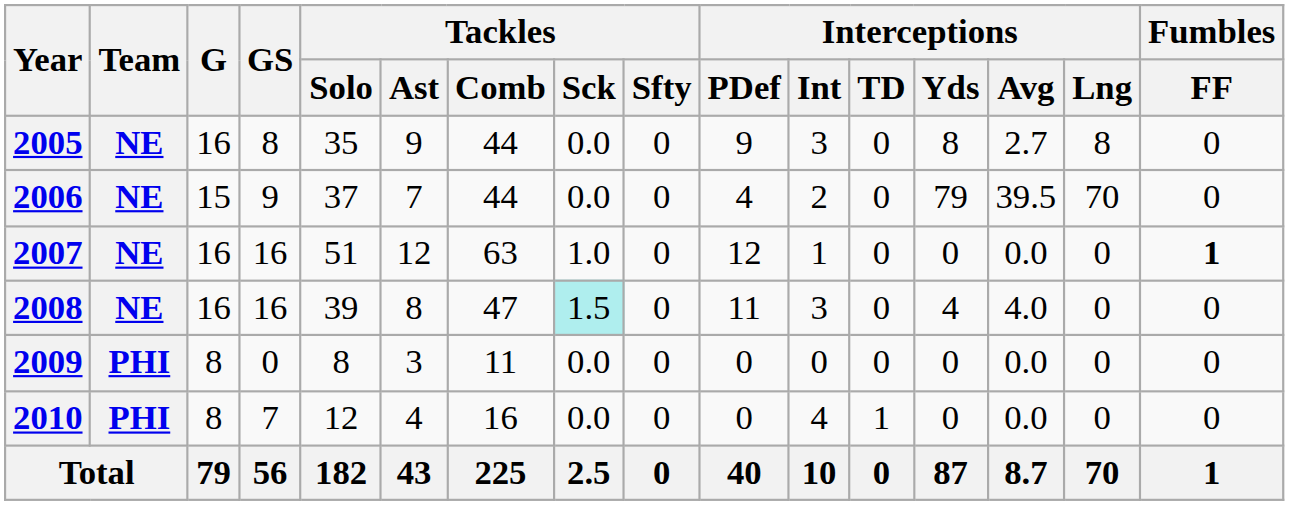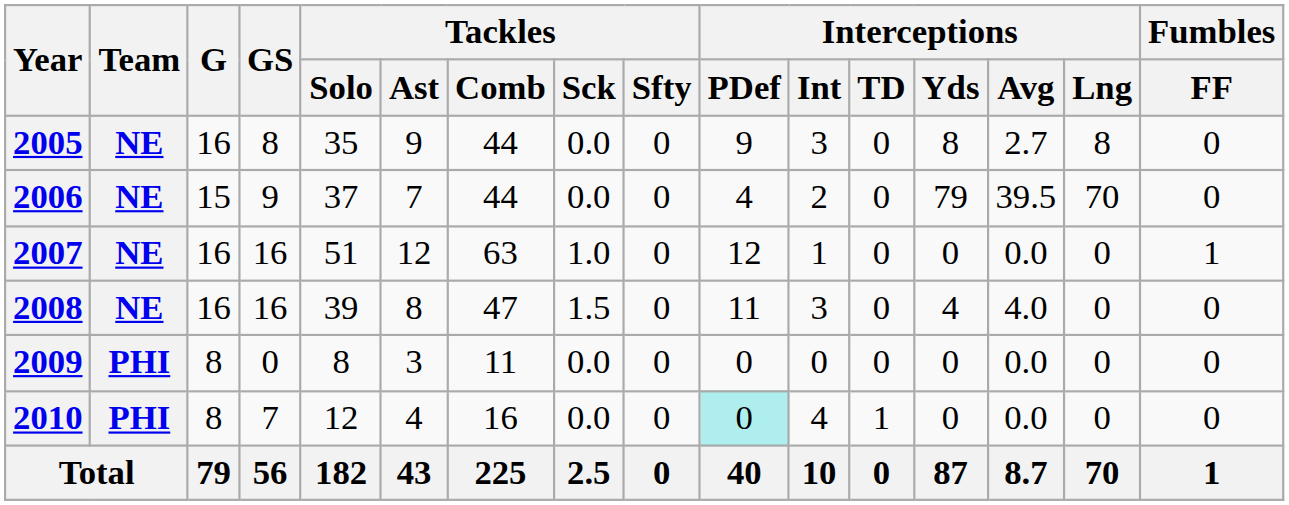(1212, 252) bold -> (1212, 252) normal
(589, 307) paleturquoise background -> (589, 307) no background
(744, 417) no background -> (744, 417) paleturquoise background
